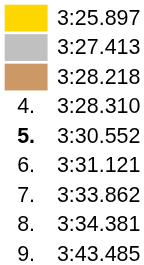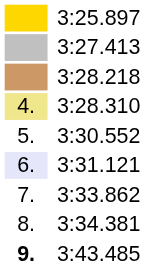(26, 106) no background -> (26, 106) khaki background
(26, 135) bold -> (26, 135) normal
(26, 165) no background -> (26, 165) lavender background
(26, 253) normal -> (26, 253) bold
